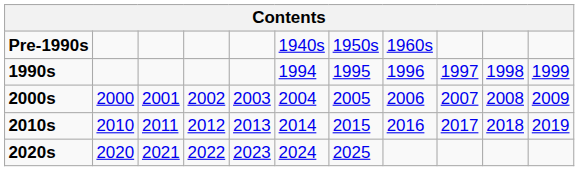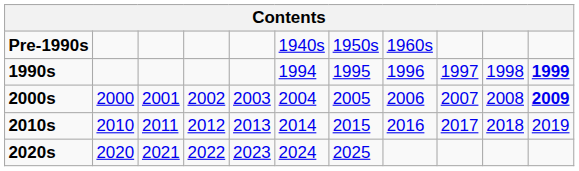(551, 71) normal -> (551, 71) bold
(551, 98) normal -> (551, 98) bold
